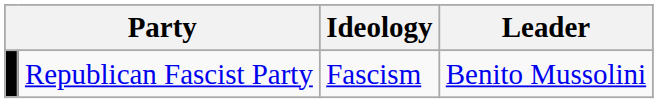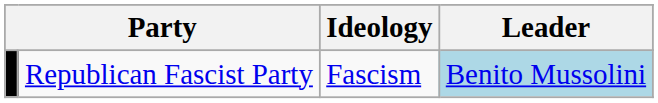(546, 73) no background -> (546, 73) lightblue background
